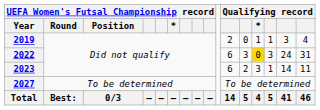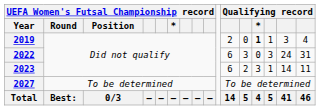(258, 40) normal -> (258, 40) bold
(258, 55) gold background -> (258, 55) no background
